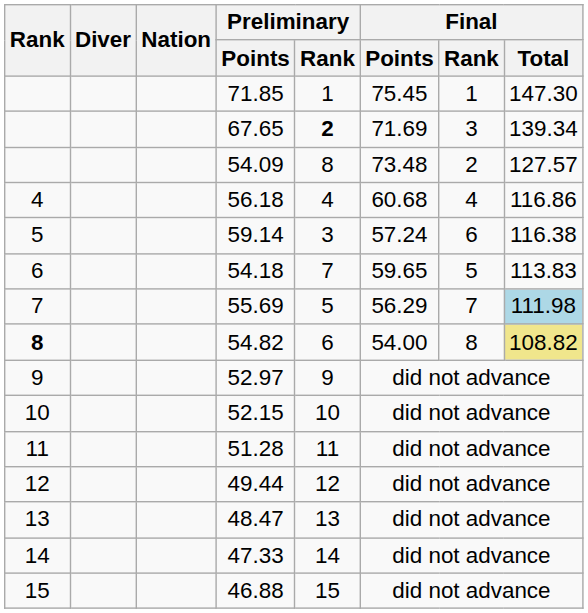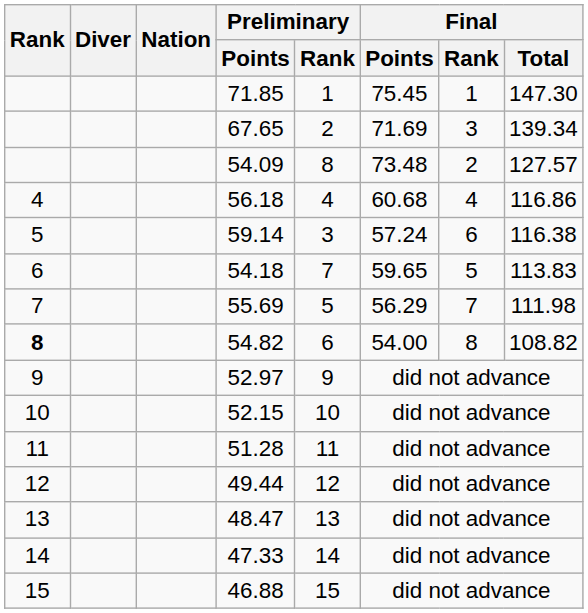(328, 128) bold -> (328, 128) normal
(543, 306) lightblue background -> (543, 306) no background
(543, 341) khaki background -> (543, 341) no background
